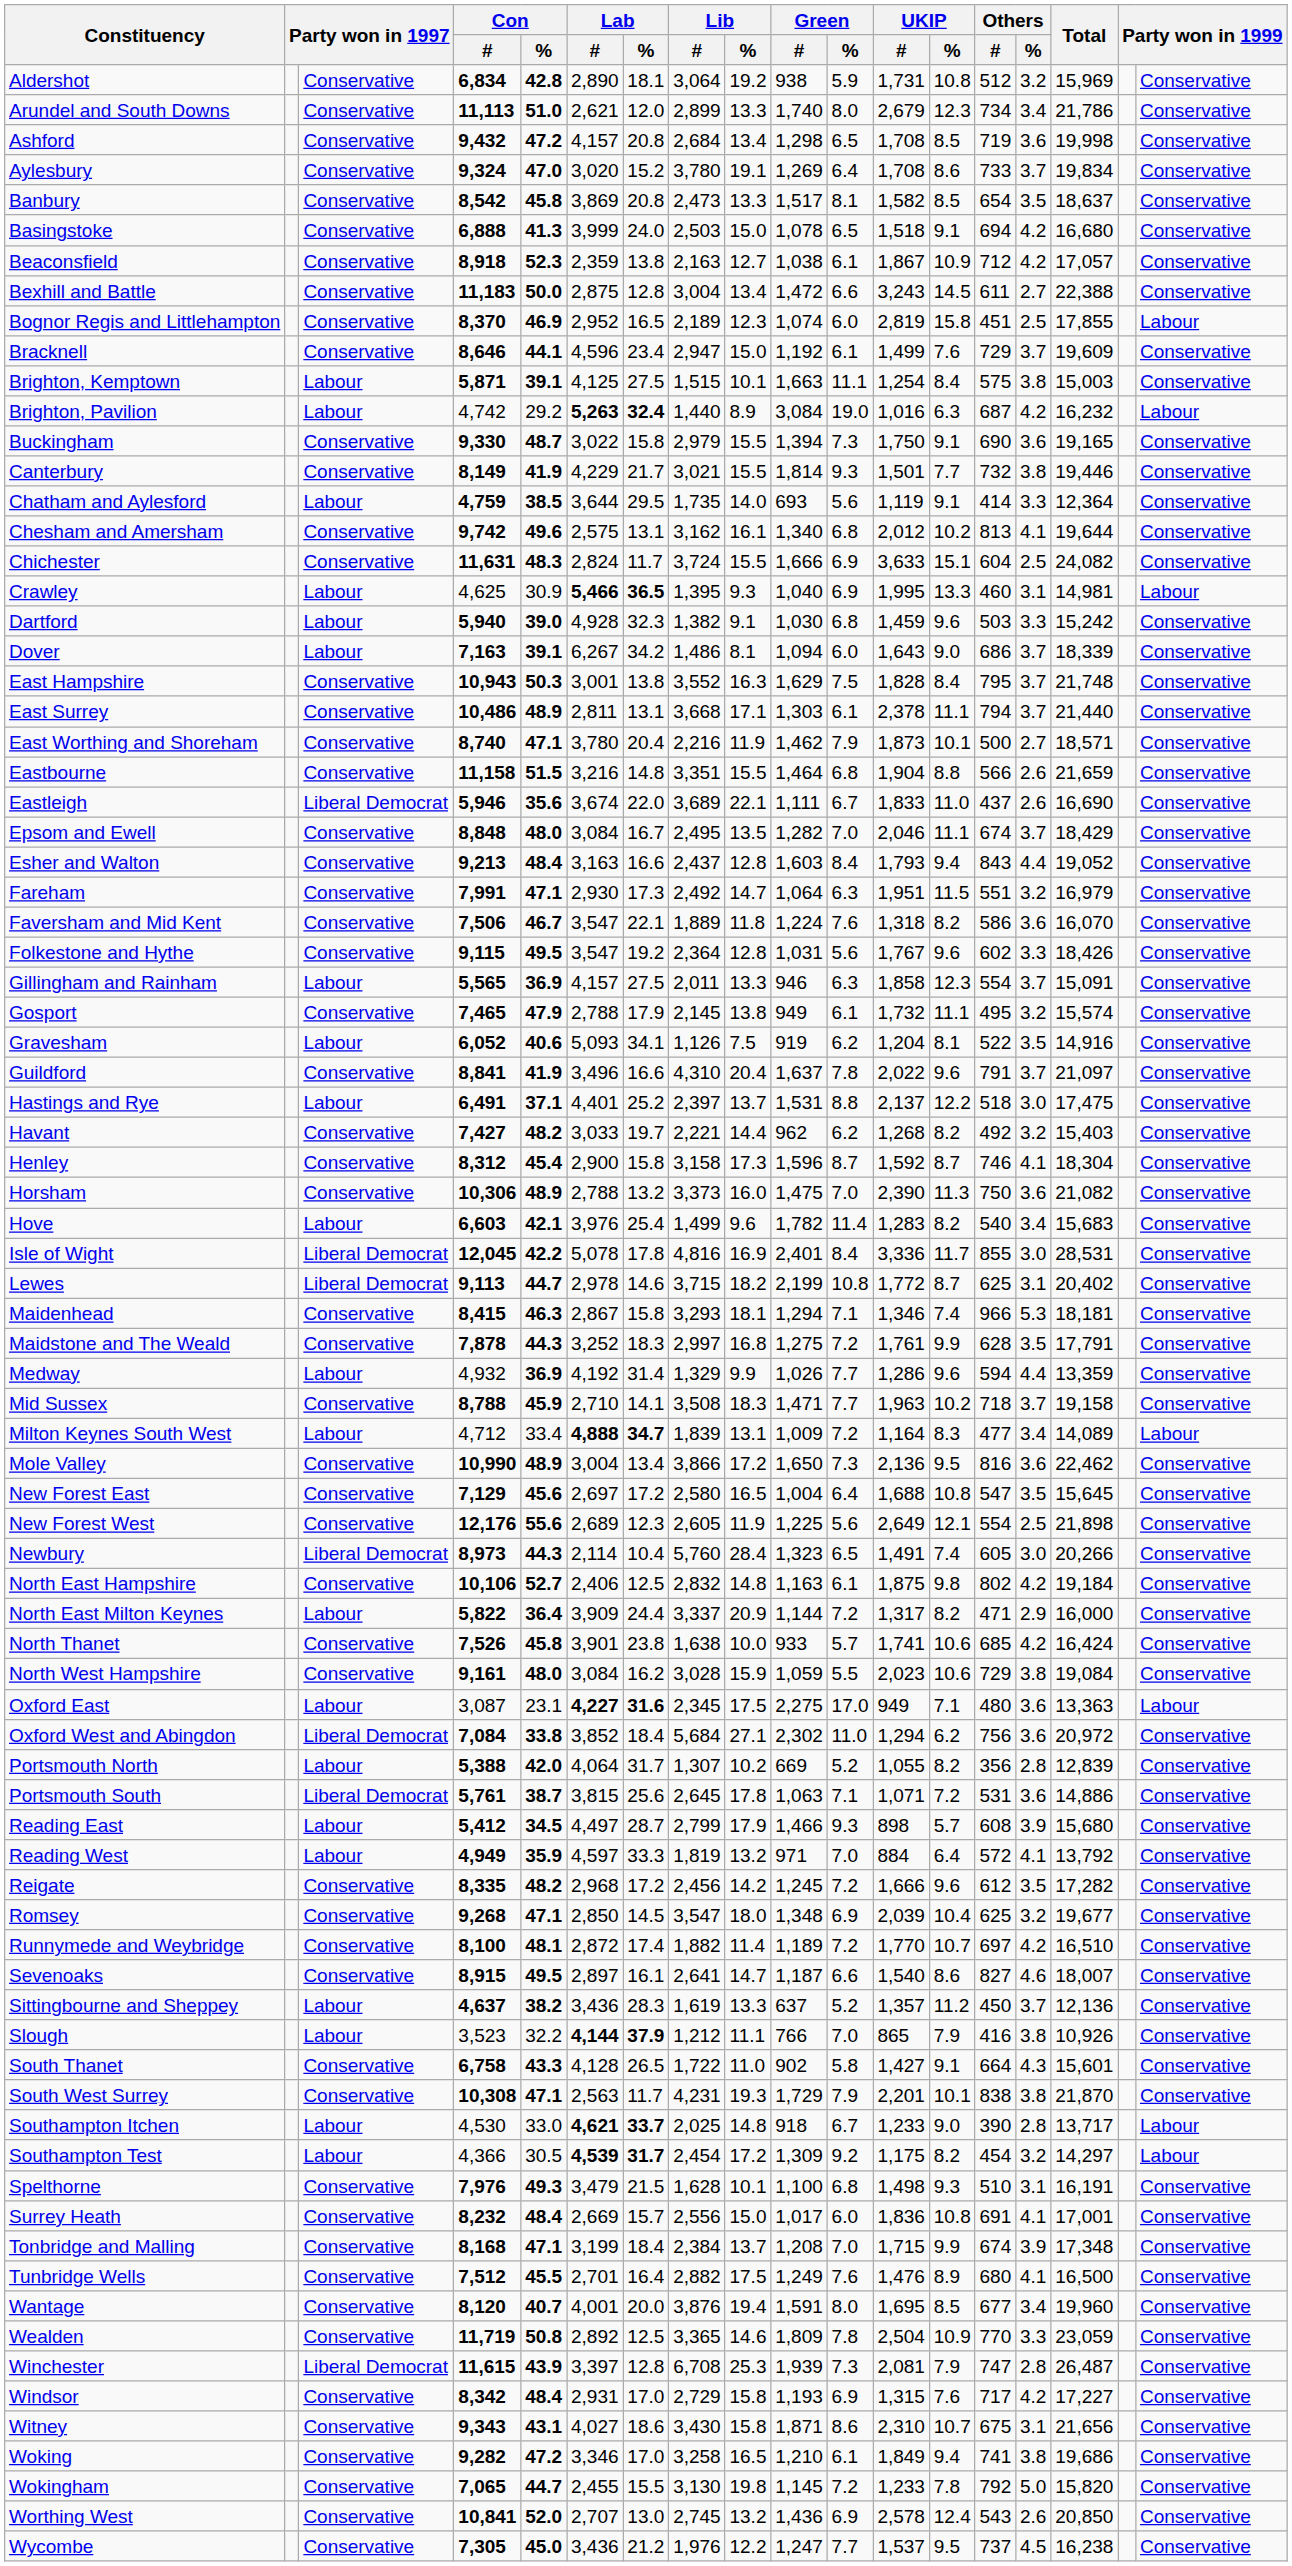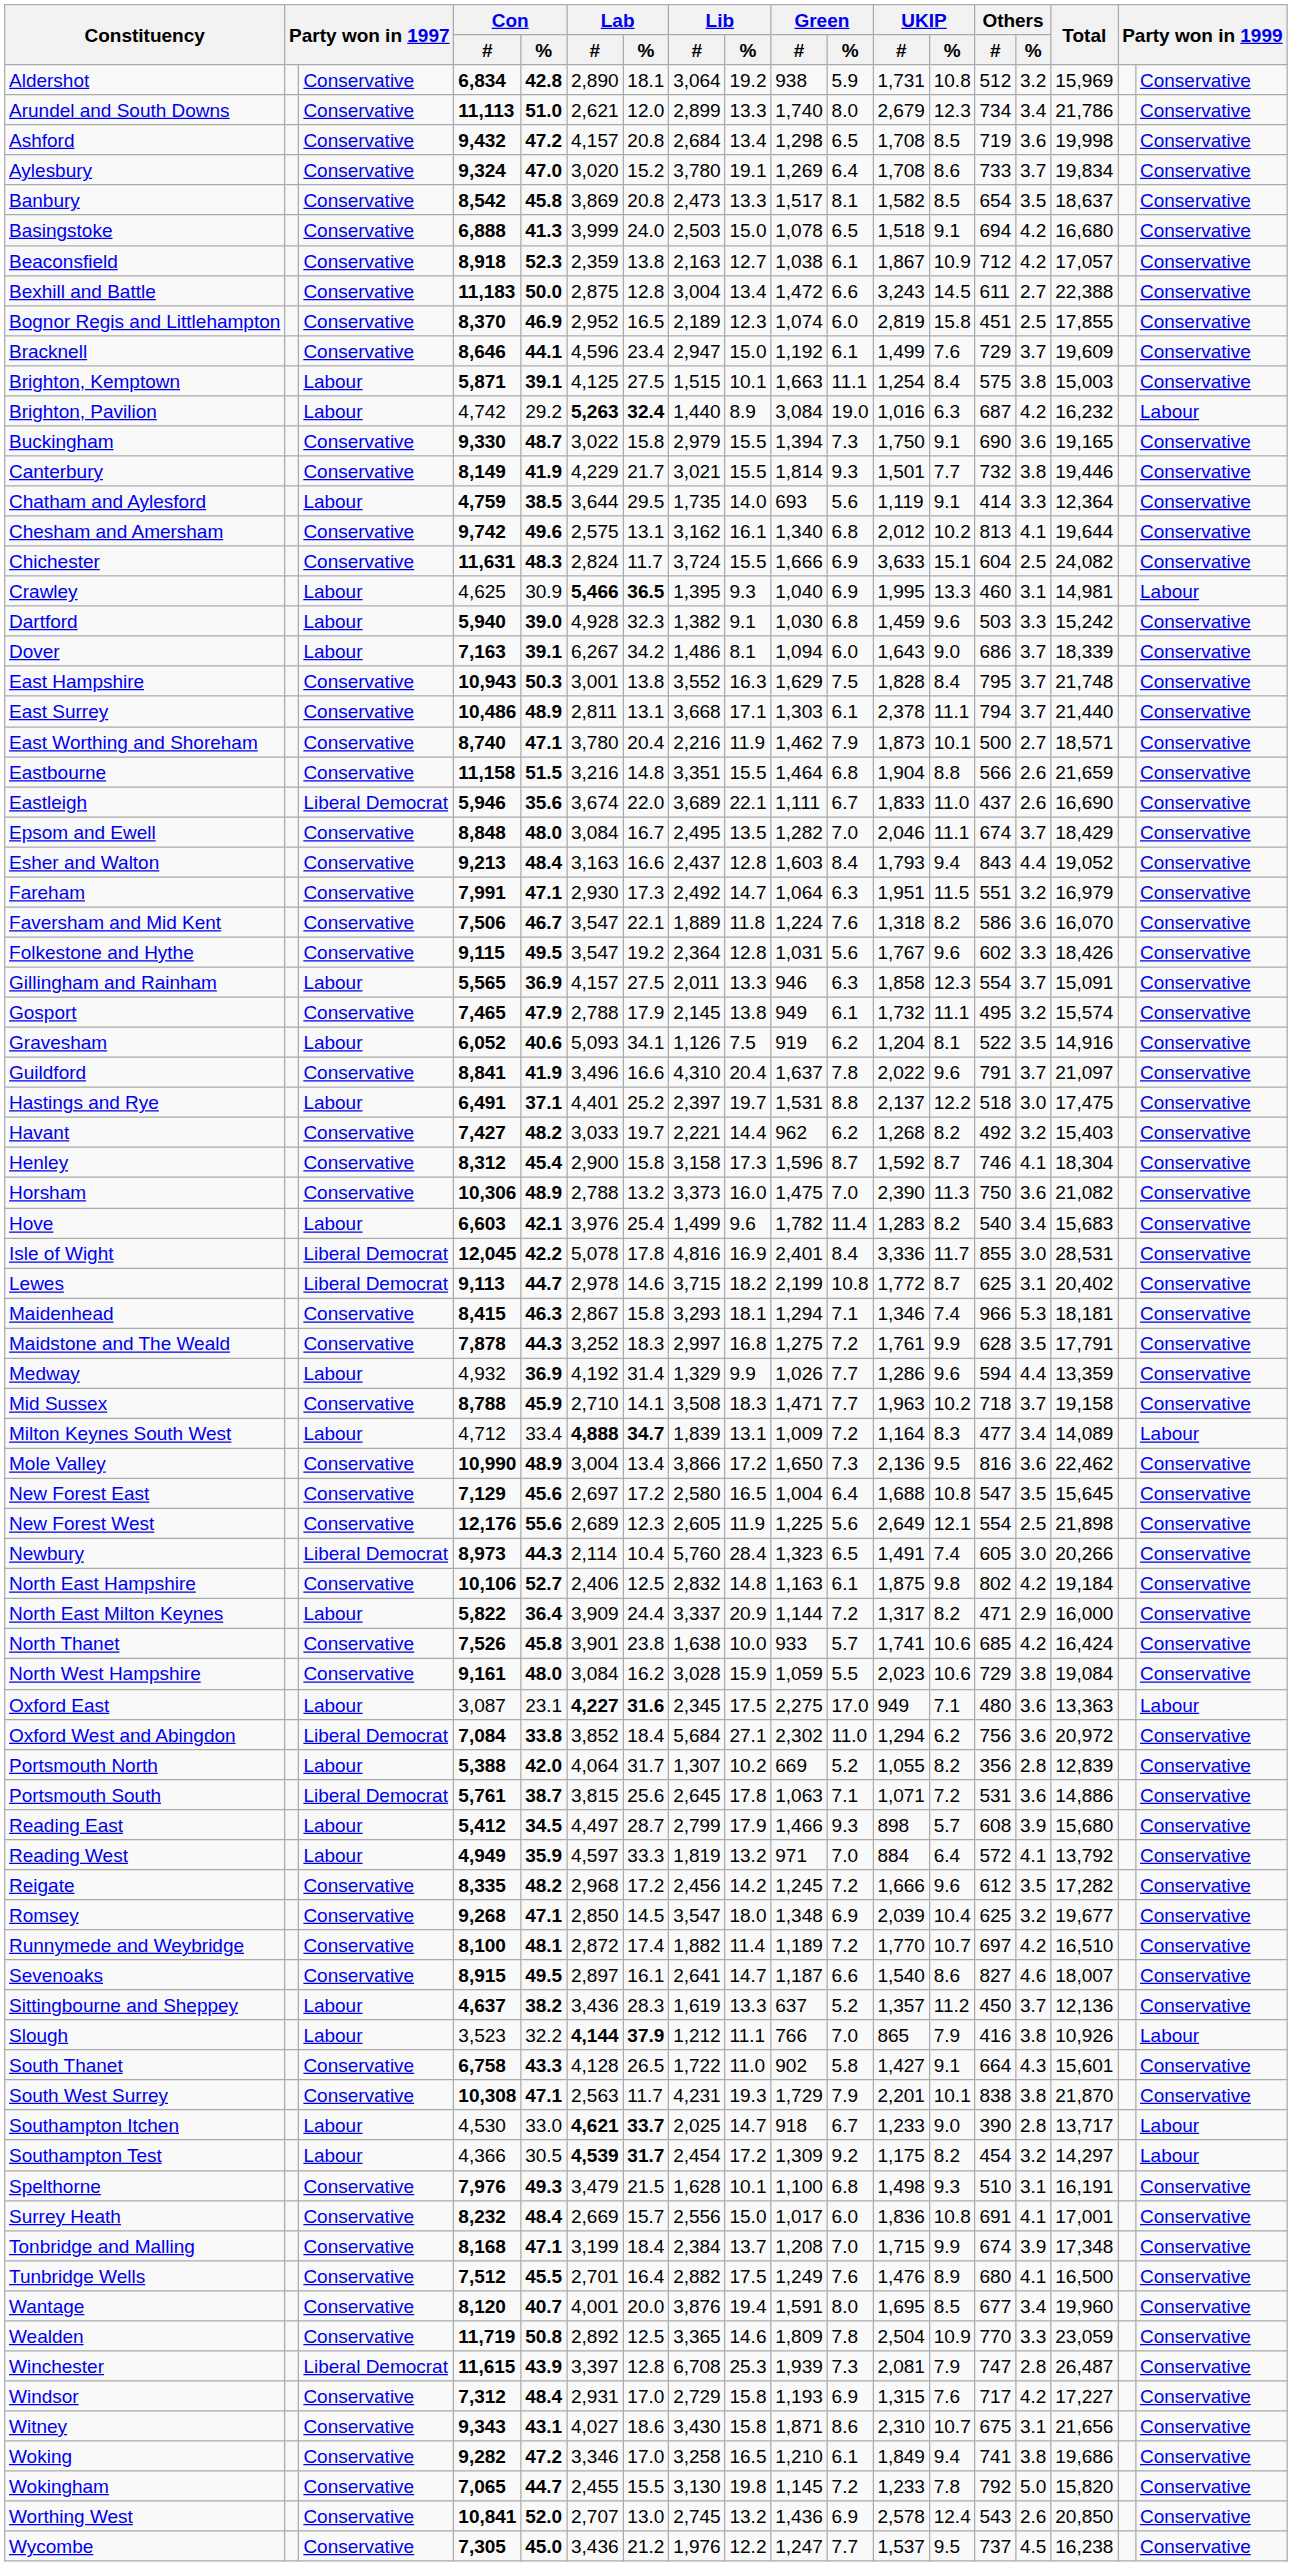(1170, 321) Labour -> (1195, 321) Conservative
(748, 1103) 13.7 -> (748, 1103) 19.7
(1195, 2035) Conservative -> (1170, 2035) Labour
(748, 2125) 14.8 -> (748, 2125) 14.7
(482, 2396) 8,342 -> (482, 2396) 7,312
